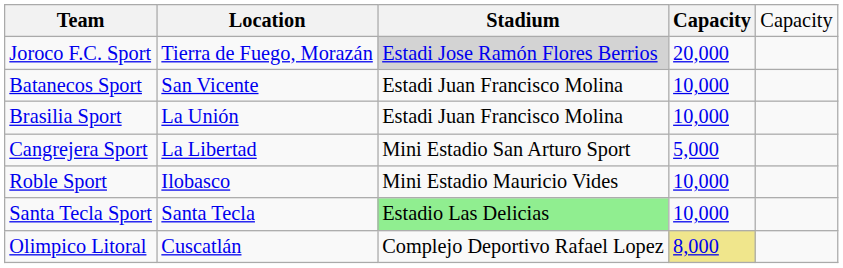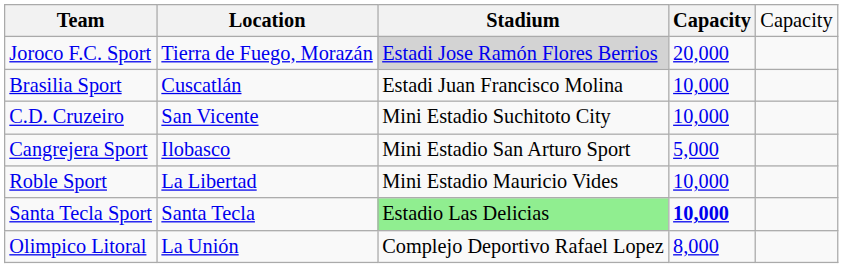- row: (76, 85)
(200, 117) La Unión -> (201, 85) Cuscatlán
+ row: (67, 117)
(209, 149) La Libertad -> (196, 149) Ilobasco
(196, 181) Ilobasco -> (209, 181) La Libertad
(701, 213) normal -> (701, 213) bold
(201, 246) Cuscatlán -> (200, 246) La Unión
(696, 246) khaki background -> (696, 246) no background
